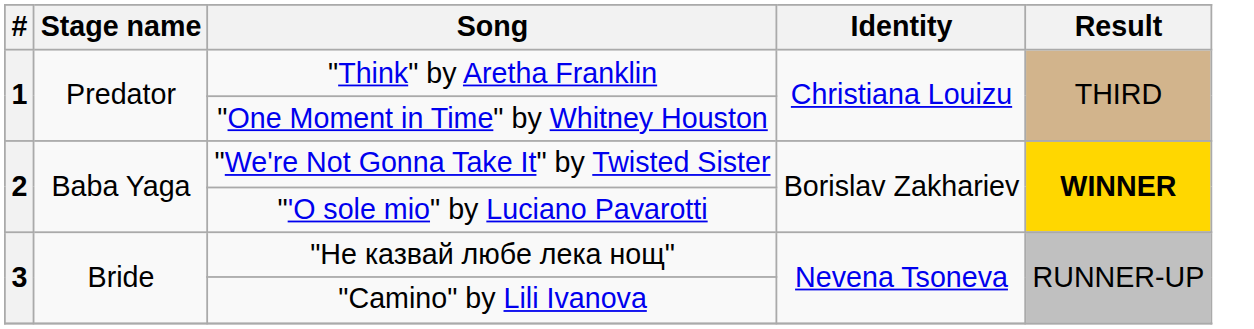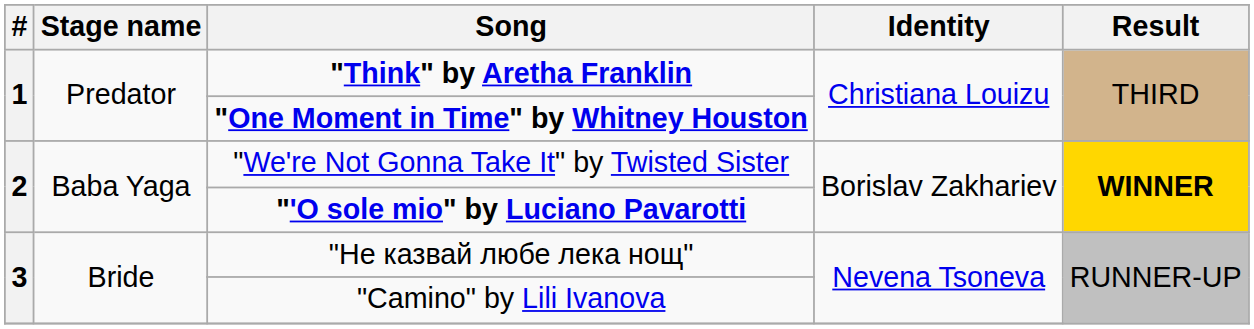(493, 72) normal -> (511, 72) bold
(493, 118) normal -> (511, 118) bold
(493, 208) normal -> (511, 208) bold
